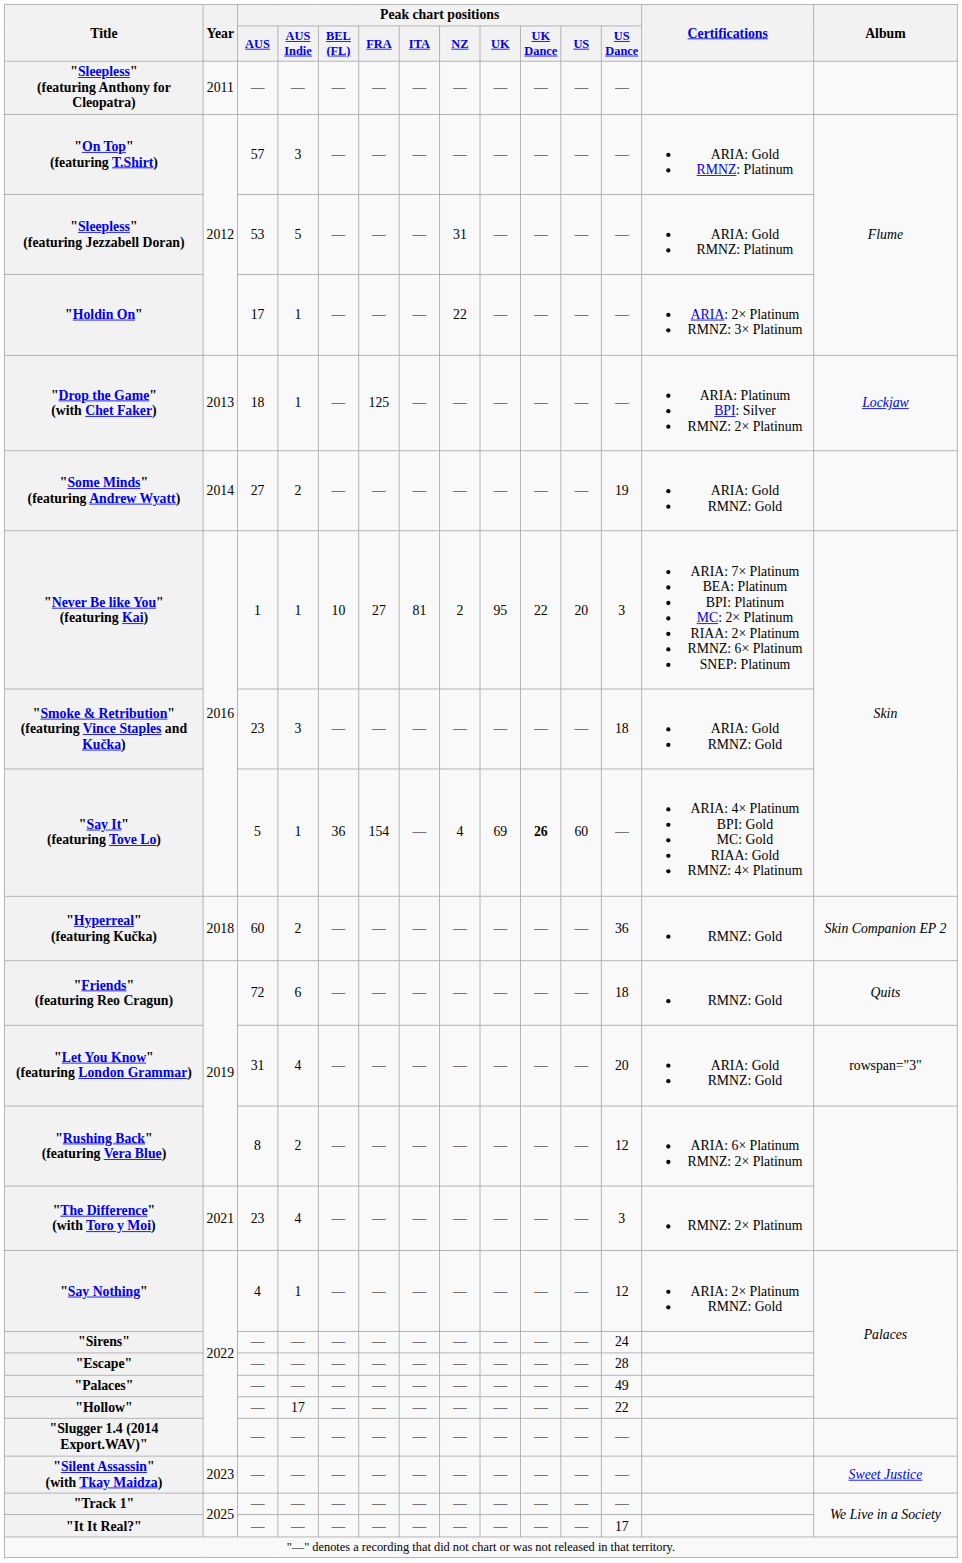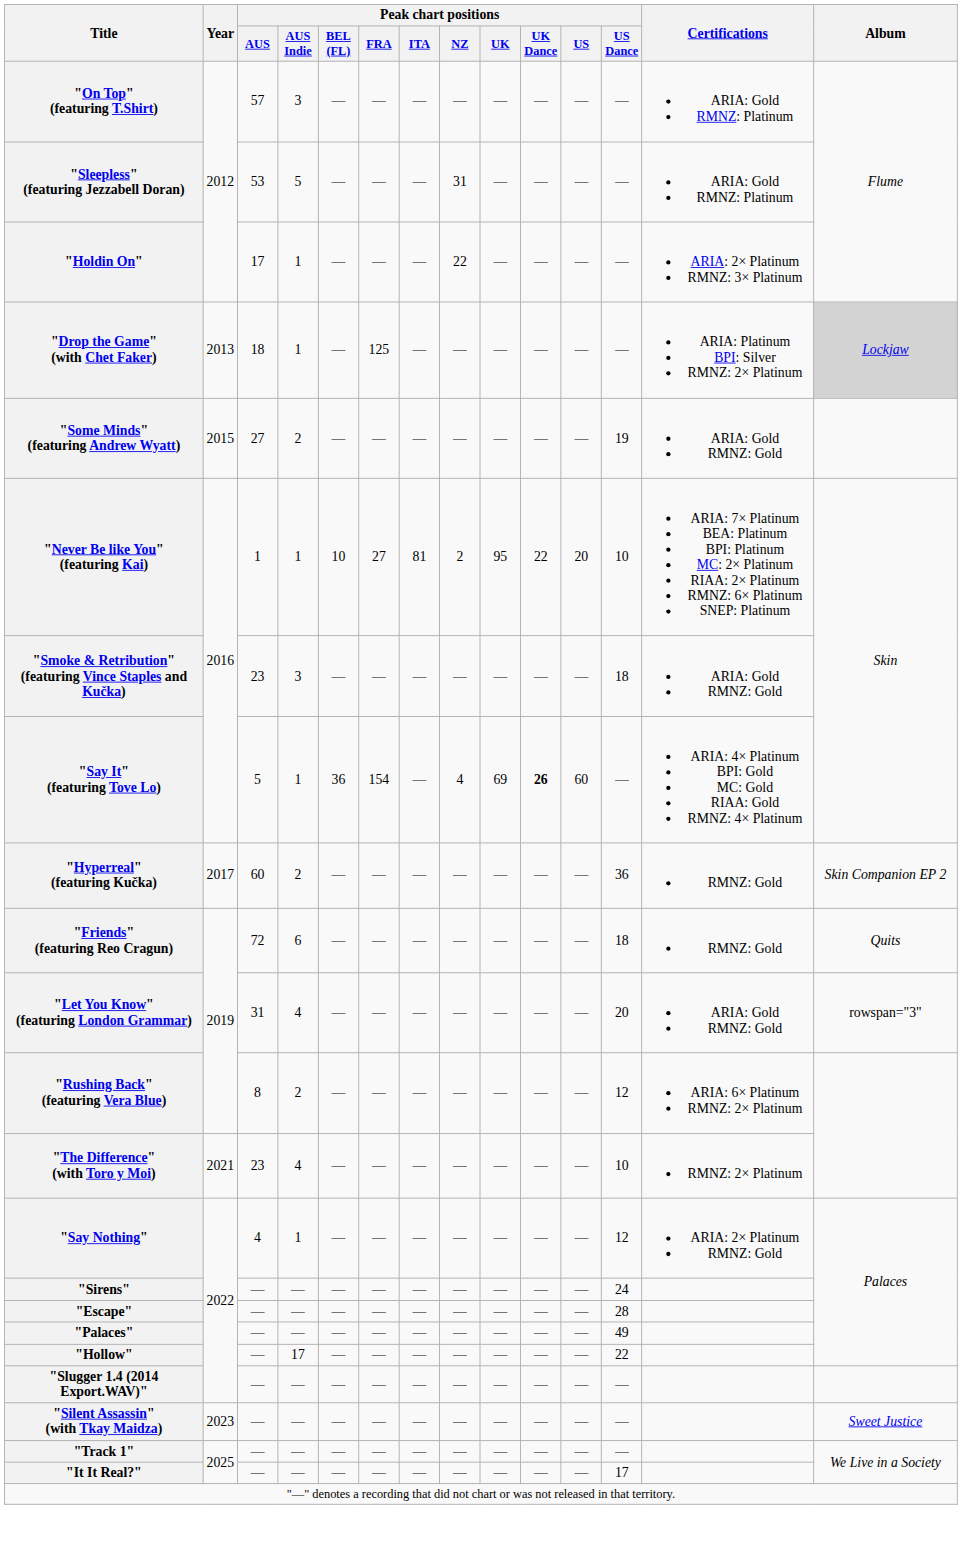- row: (104, 87)
(885, 402) no background -> (885, 350) lightgrey background
(220, 490) 2014 -> (220, 438) 2015
(622, 609) 3 -> (622, 557) 10
(220, 928) 2018 -> (220, 875) 2017
(622, 1218) 3 -> (622, 1165) 10
